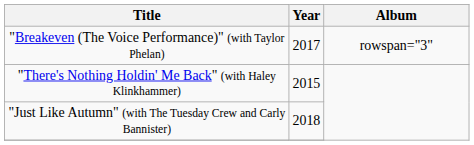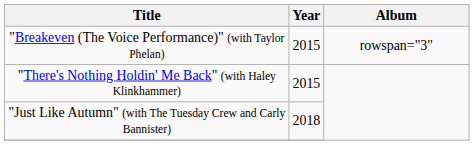(306, 45) 2017 -> (306, 45) 2015
